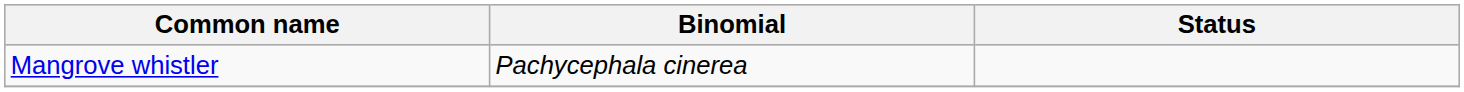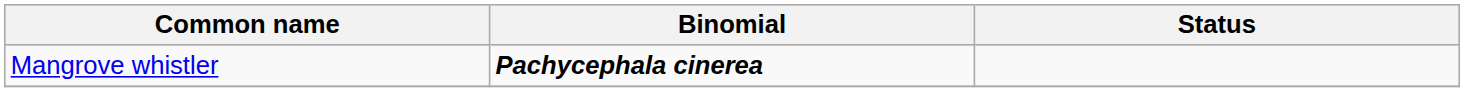(621, 65) normal -> (629, 65) bold
